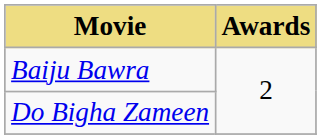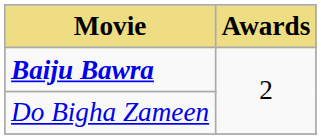(80, 69) normal -> (83, 69) bold
